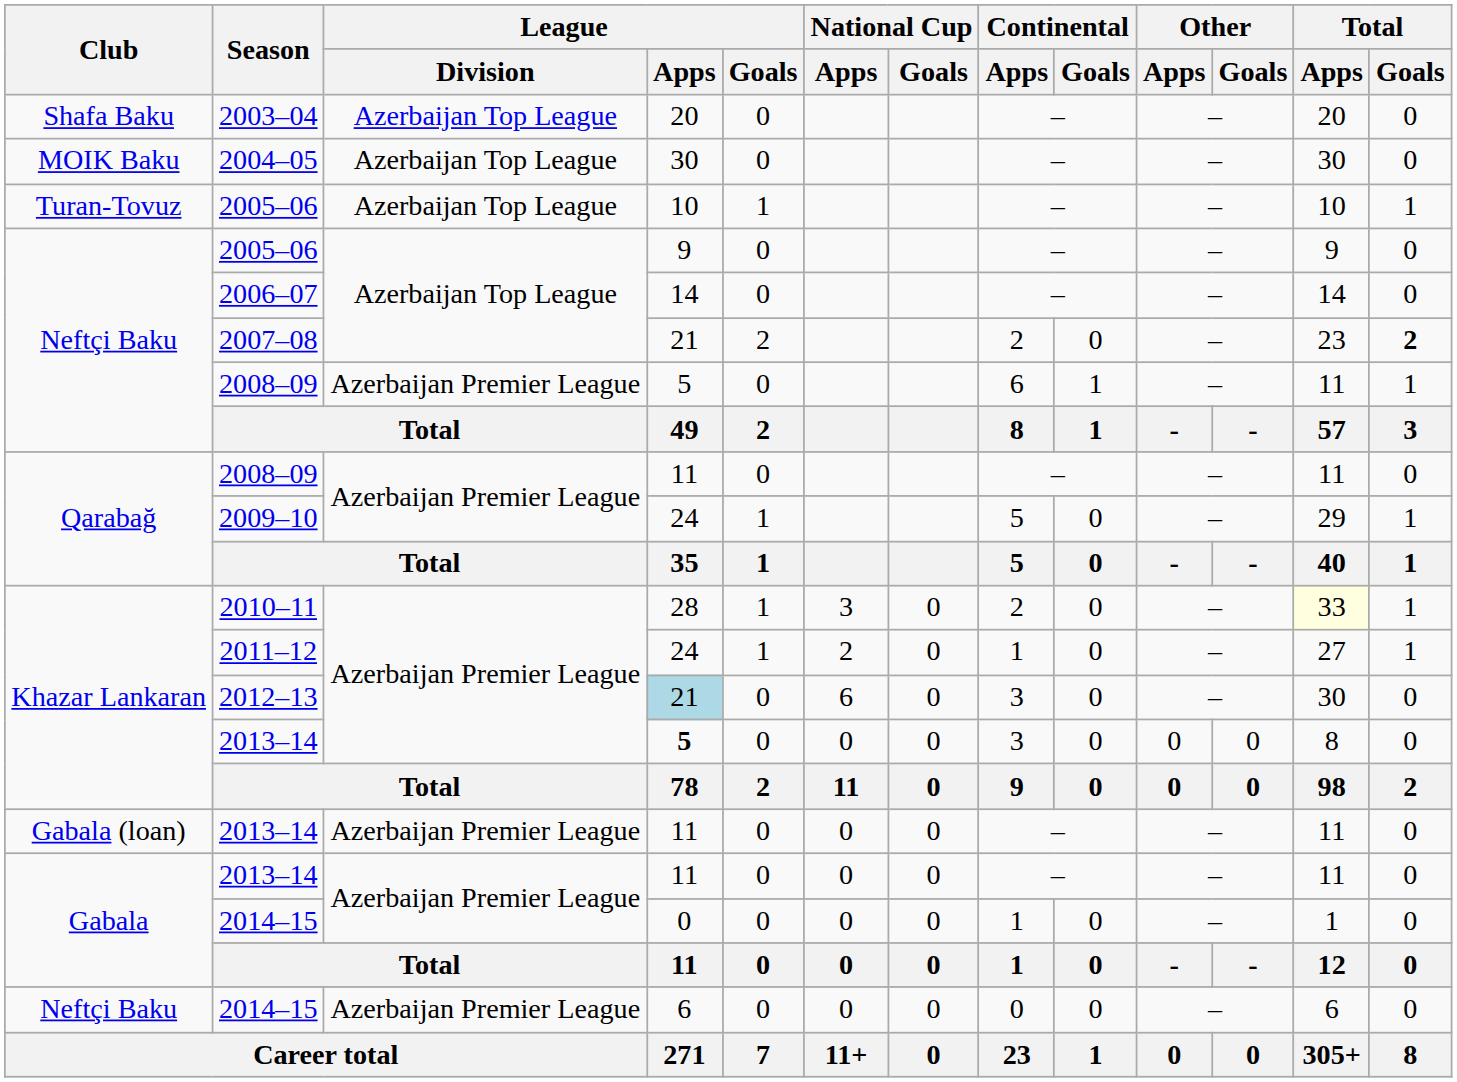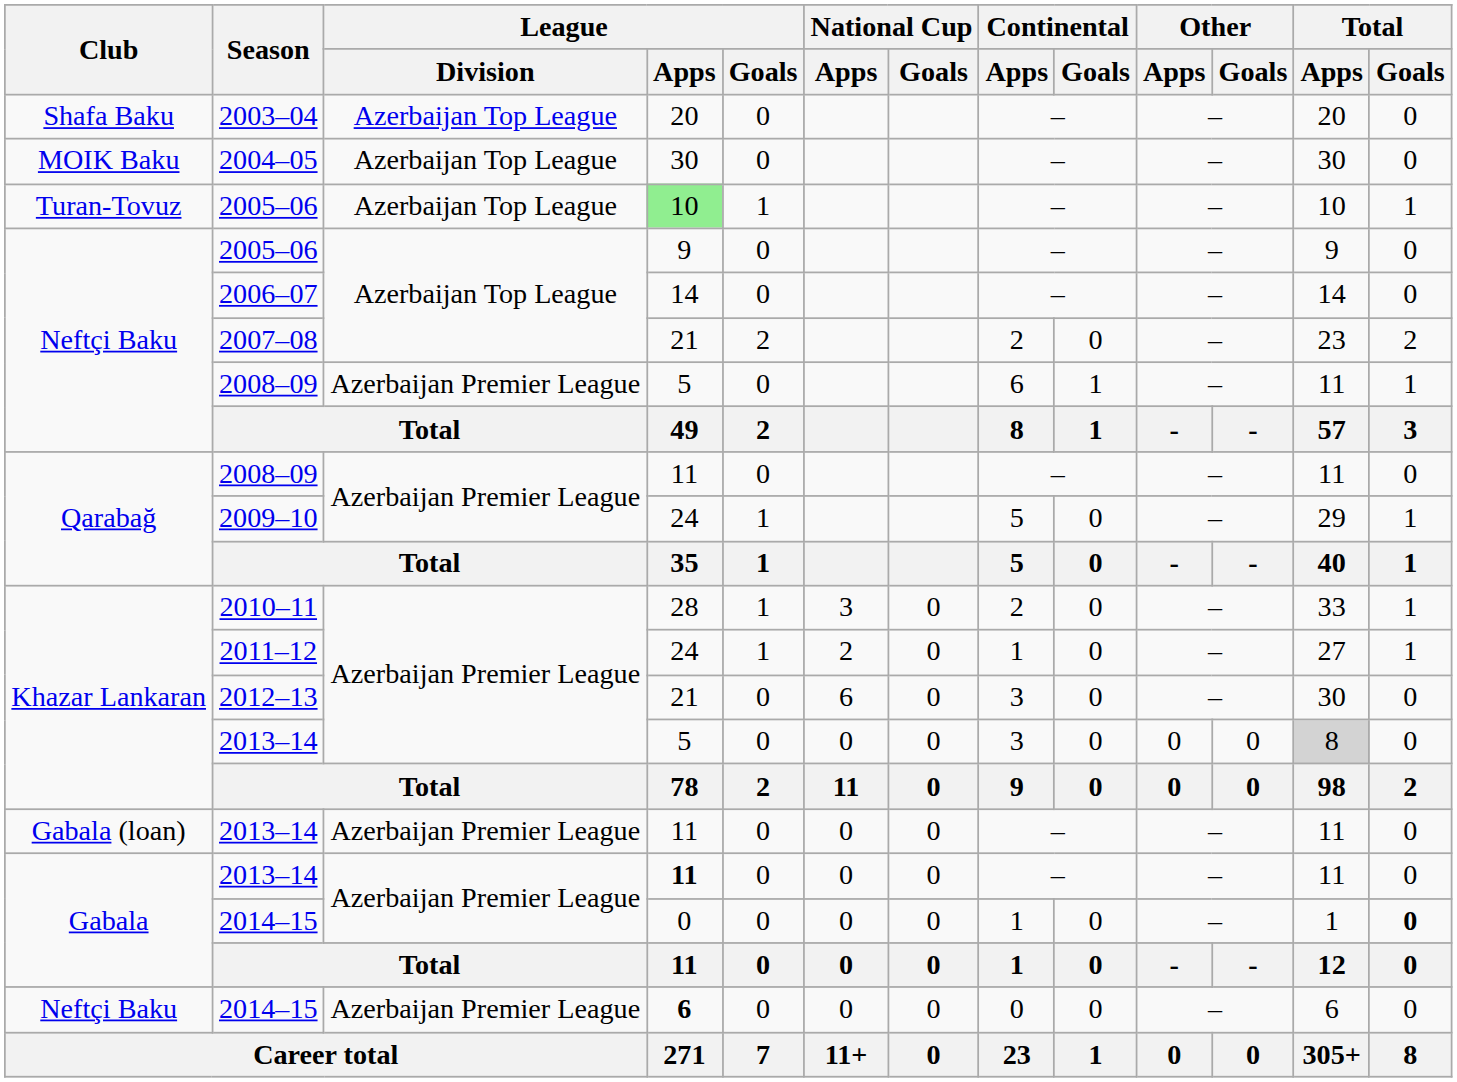(684, 205) no background -> (684, 205) lightgreen background
(1410, 339) bold -> (1410, 339) normal
(1332, 607) lightyellow background -> (1332, 607) no background
(684, 696) lightblue background -> (684, 696) no background
(684, 741) bold -> (684, 741) normal
(1332, 741) no background -> (1332, 741) lightgrey background
(684, 875) normal -> (684, 875) bold
(1410, 920) normal -> (1410, 920) bold
(684, 1009) normal -> (684, 1009) bold
